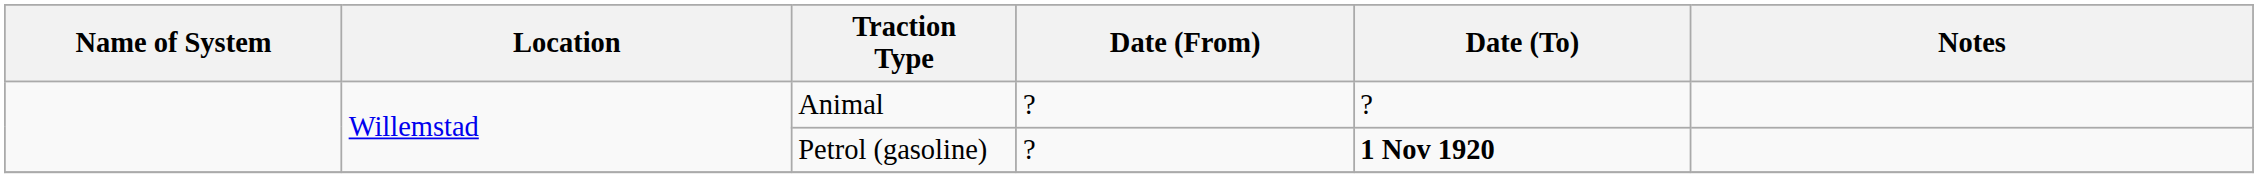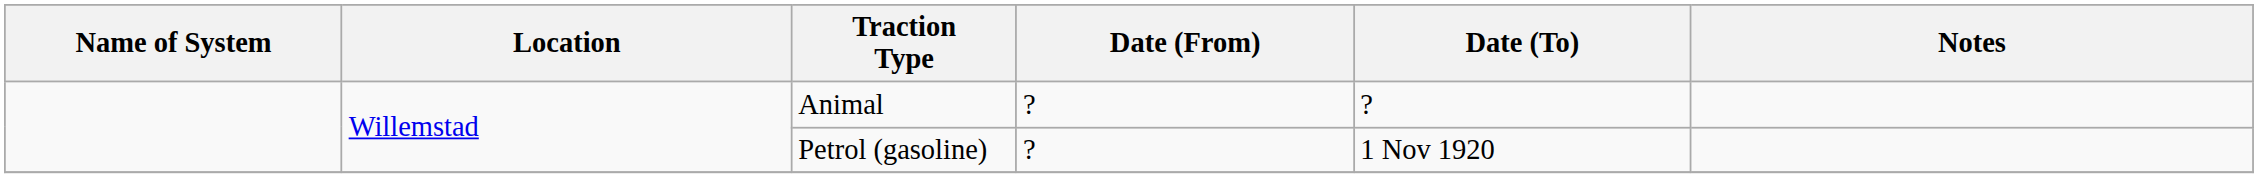(1428, 149) bold -> (1428, 149) normal
